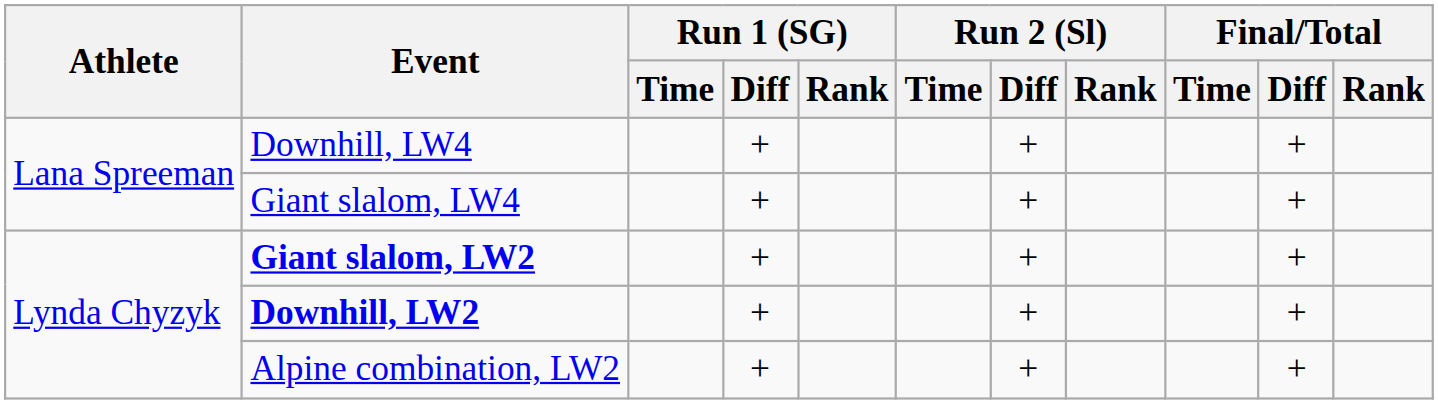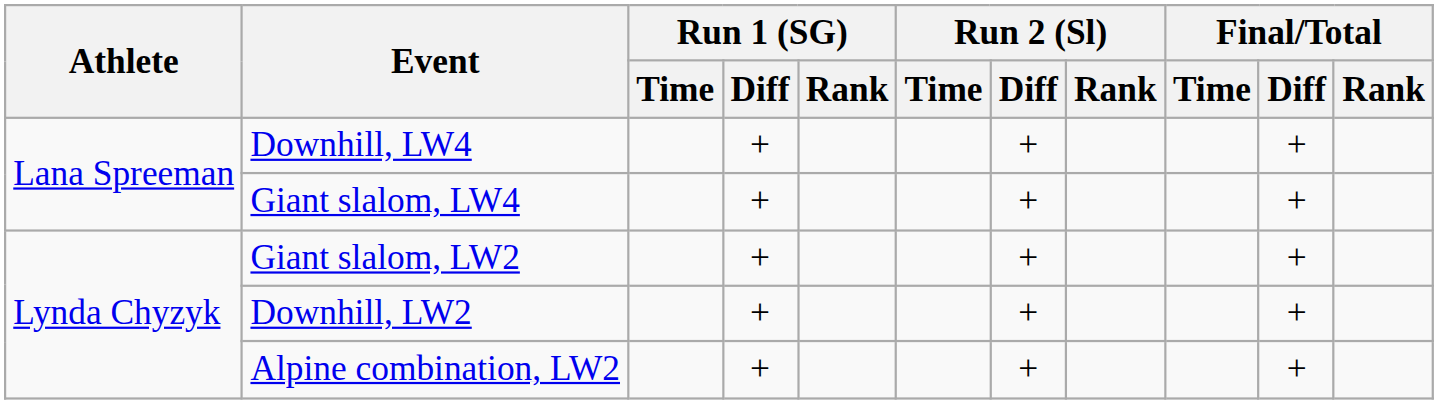(393, 256) bold -> (385, 256) normal
(365, 312) bold -> (361, 312) normal
